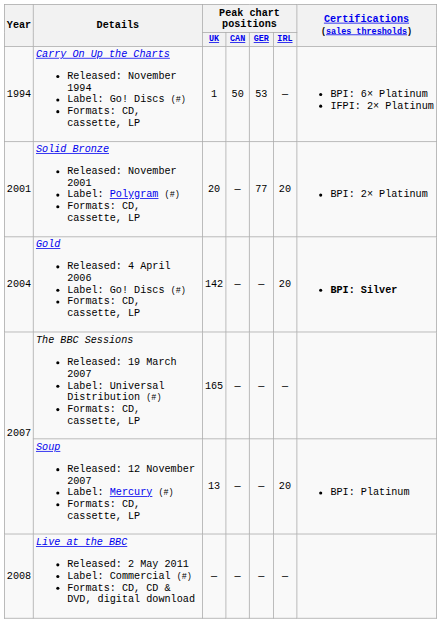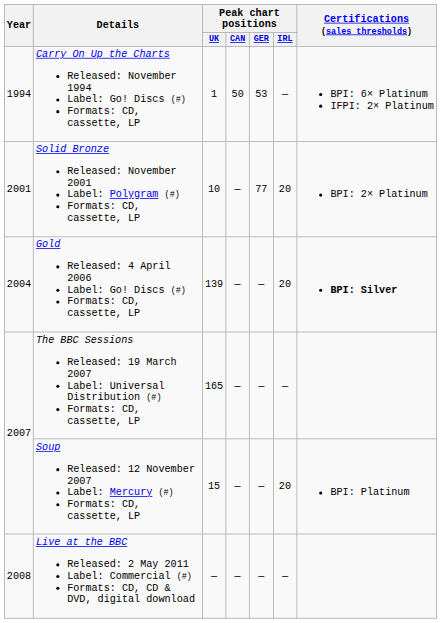(214, 189) 20 -> (214, 189) 10
(214, 284) 142 -> (214, 284) 139
(214, 487) 13 -> (214, 487) 15
